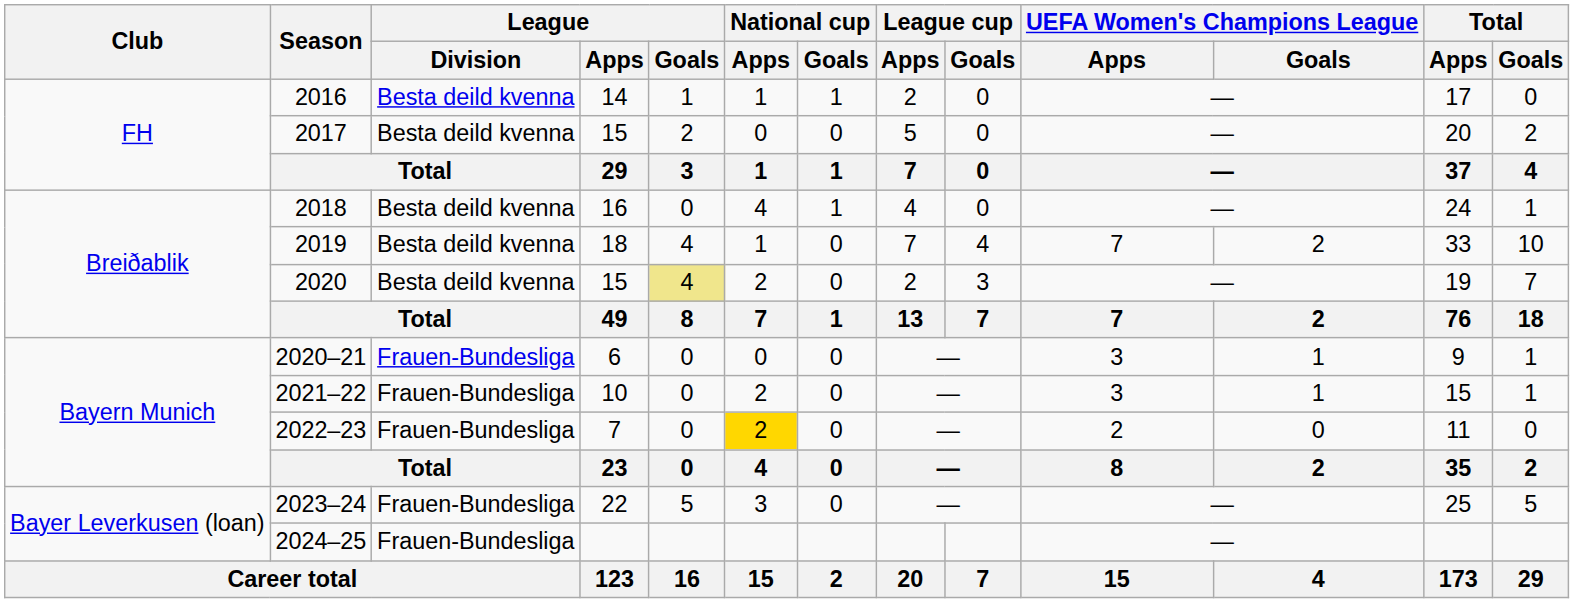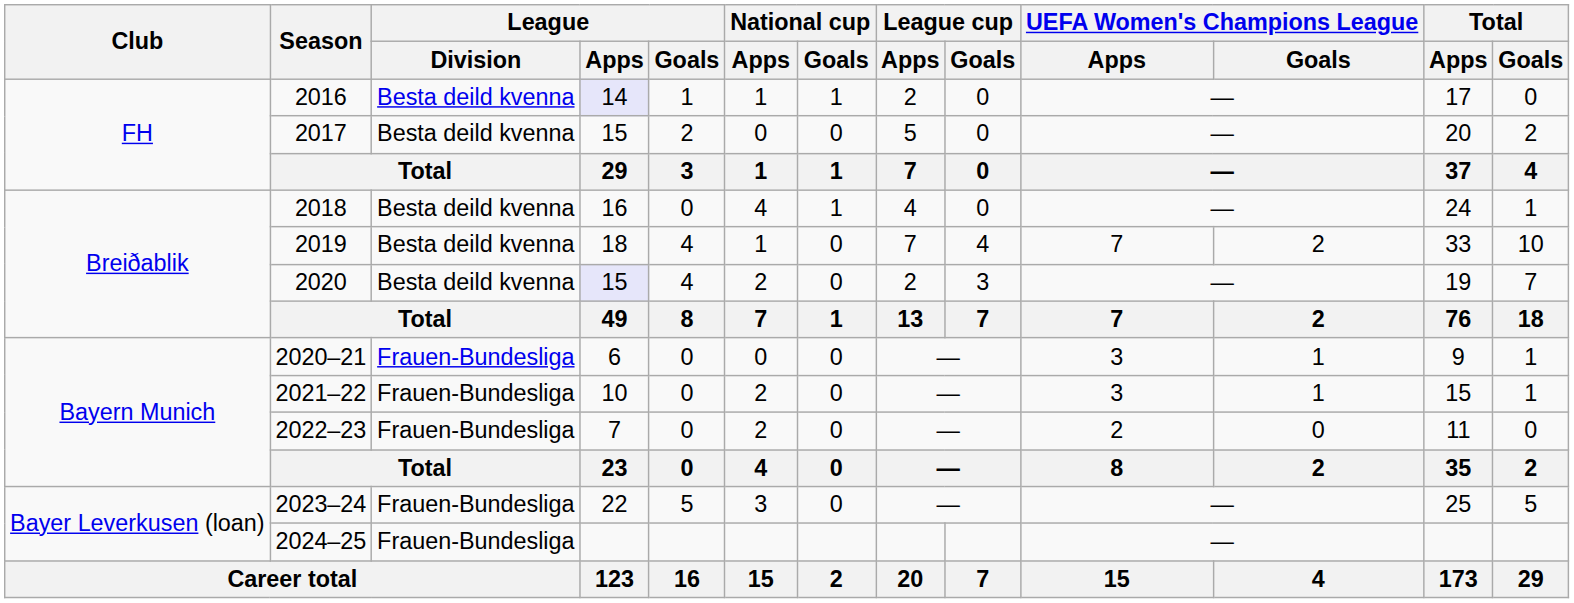(614, 97) no background -> (614, 97) lavender background
(614, 282) no background -> (614, 282) lavender background
(687, 282) khaki background -> (687, 282) no background
(761, 430) gold background -> (761, 430) no background
